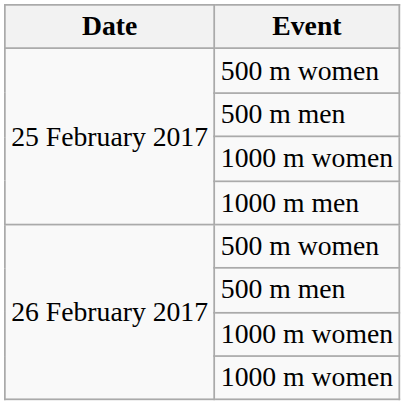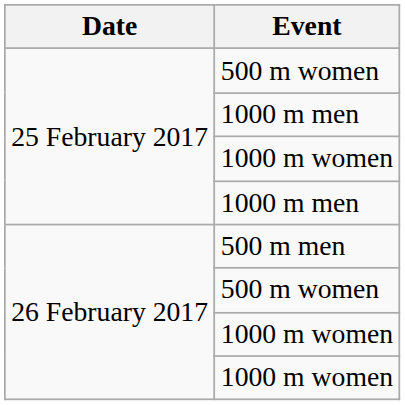(283, 114) 500 m men -> (290, 114) 1000 m men
(300, 245) 500 m women -> (283, 245) 500 m men
(283, 289) 500 m men -> (300, 289) 500 m women
